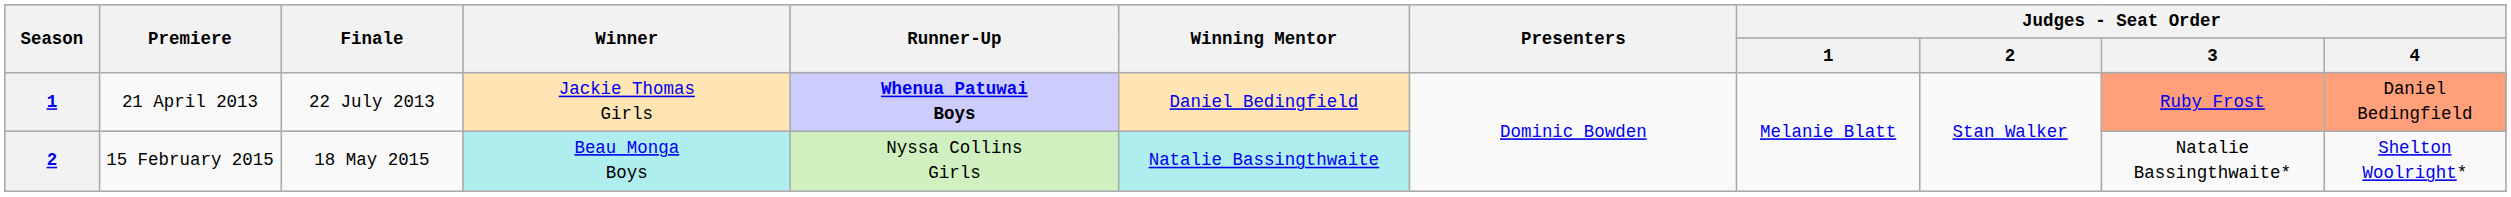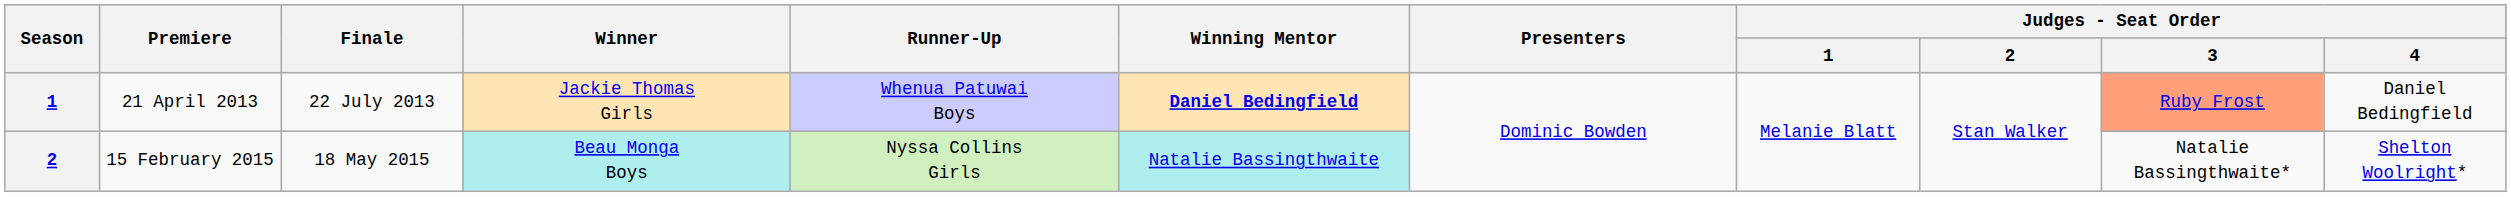(954, 102) bold -> (954, 102) normal
(1264, 102) normal -> (1264, 102) bold
(2415, 102) lightsalmon background -> (2415, 102) no background
